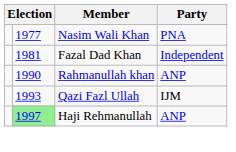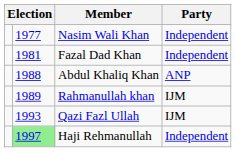(173, 34) PNA -> (197, 34) Independent
+ row: (109, 75)
(28, 75) 1990 -> (28, 95) 1989
(173, 75) ANP -> (175, 95) IJM
(173, 116) ANP -> (197, 136) Independent
